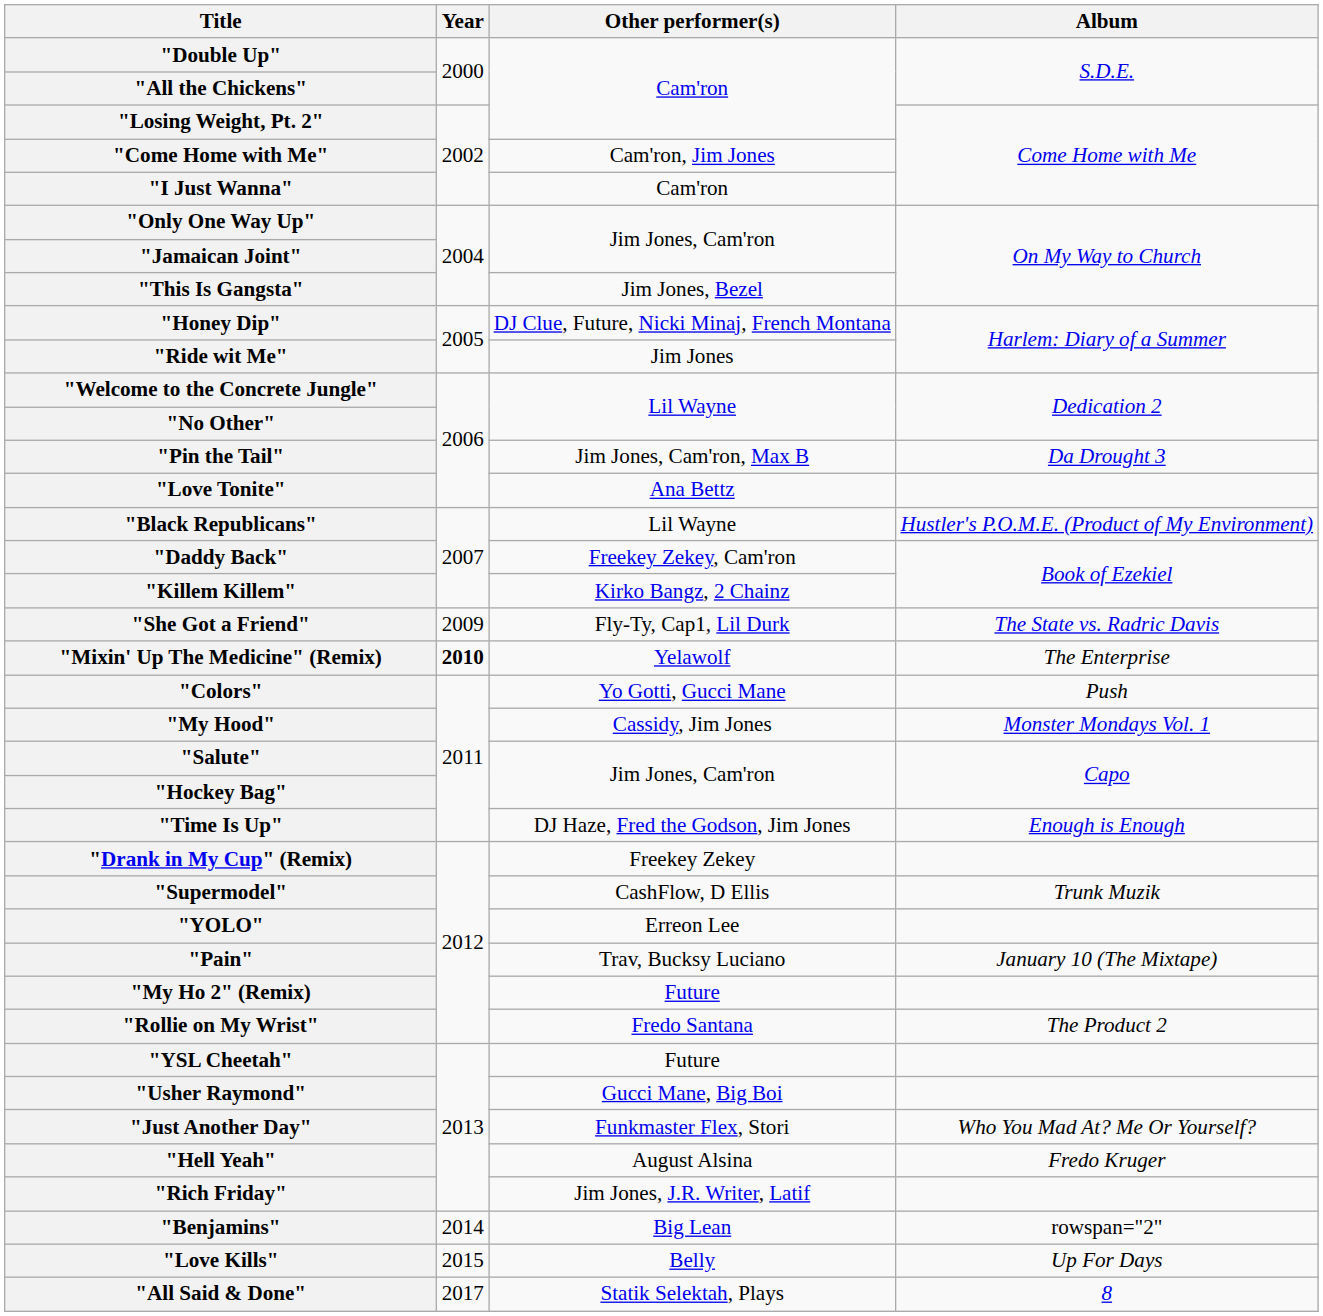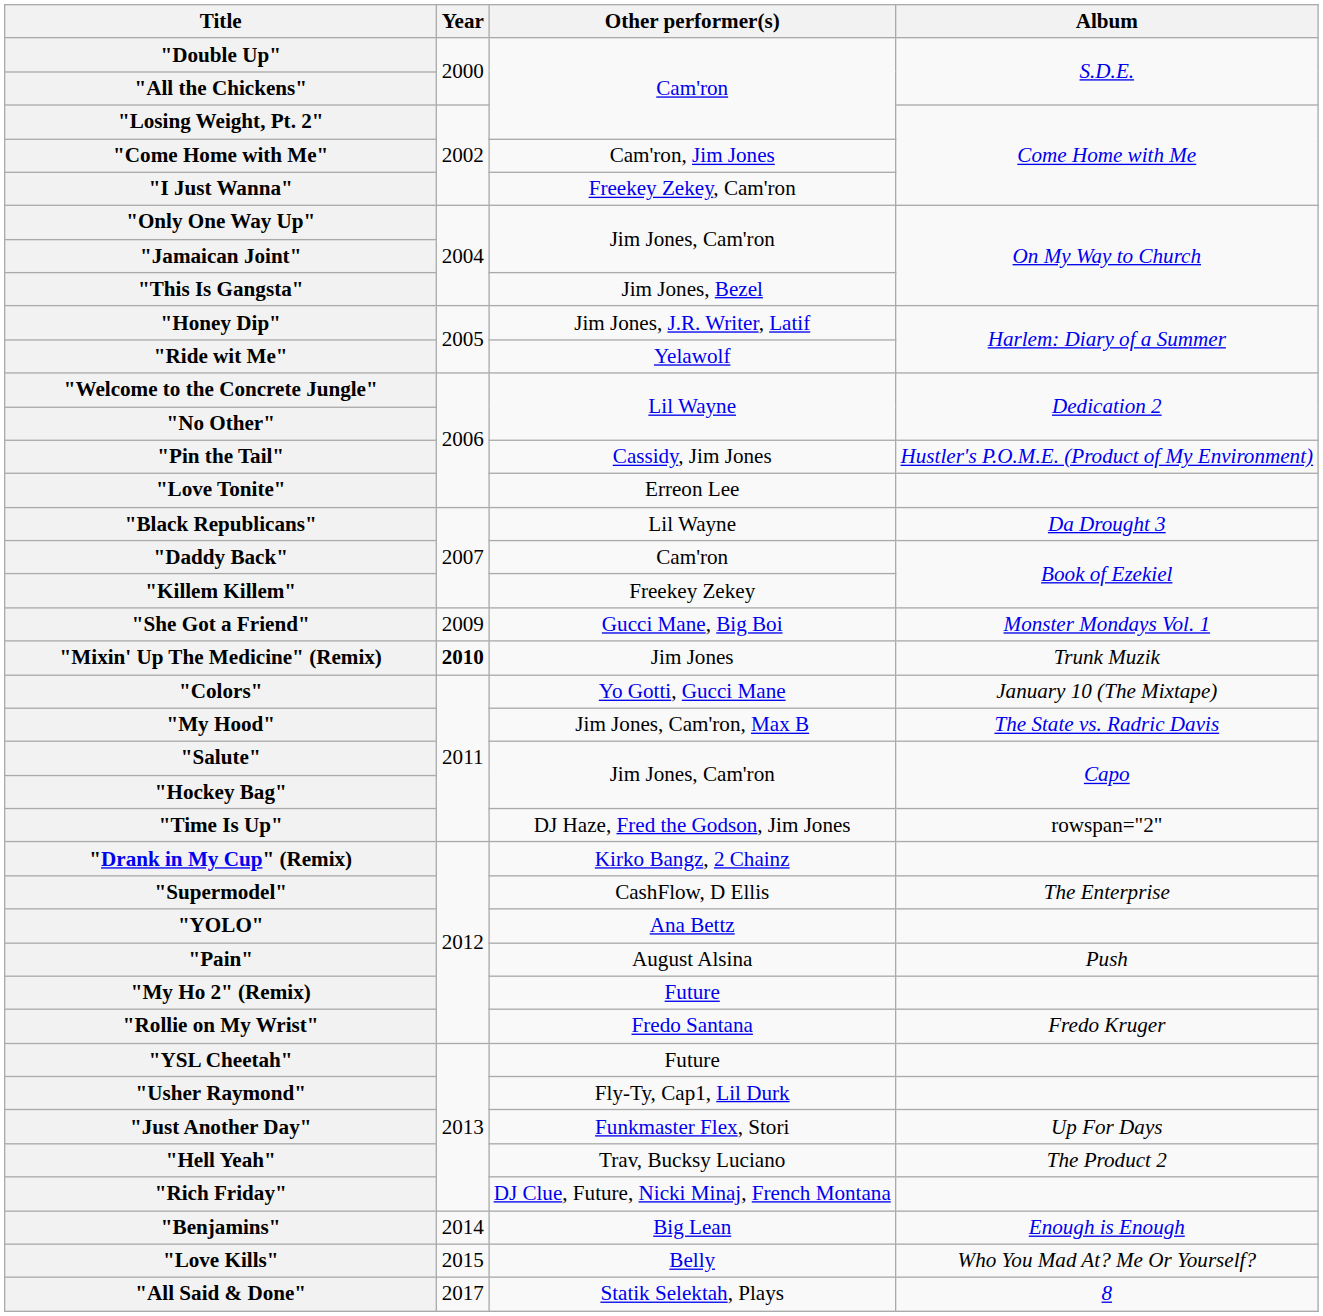(692, 188) Cam'ron -> (692, 188) Freekey Zekey, Cam'ron
(692, 322) DJ Clue, Future, Nicki Minaj, French Montana -> (692, 322) Jim Jones, J.R. Writer, Latif
(692, 356) Jim Jones -> (692, 356) Yelawolf
(692, 456) Jim Jones, Cam'ron, Max B -> (692, 456) Cassidy, Jim Jones
(1107, 456) Da Drought 3 -> (1107, 456) Hustler's P.O.M.E. (Product of My Environment)
(692, 490) Ana Bettz -> (692, 490) Erreon Lee
(1107, 523) Hustler's P.O.M.E. (Product of My Environment) -> (1107, 523) Da Drought 3
(692, 557) Freekey Zekey, Cam'ron -> (692, 557) Cam'ron
(692, 590) Kirko Bangz, 2 Chainz -> (692, 590) Freekey Zekey
(692, 624) Fly-Ty, Cap1, Lil Durk -> (692, 624) Gucci Mane, Big Boi
(1107, 624) The State vs. Radric Davis -> (1107, 624) Monster Mondays Vol. 1
(692, 657) Yelawolf -> (692, 657) Jim Jones
(1107, 657) The Enterprise -> (1107, 657) Trunk Muzik
(1107, 691) Push -> (1107, 691) January 10 (The Mixtape)
(692, 724) Cassidy, Jim Jones -> (692, 724) Jim Jones, Cam'ron, Max B
(1107, 724) Monster Mondays Vol. 1 -> (1107, 724) The State vs. Radric Davis
(1107, 825) Enough is Enough -> (1107, 825) rowspan="2"
(692, 858) Freekey Zekey -> (692, 858) Kirko Bangz, 2 Chainz
(1107, 892) Trunk Muzik -> (1107, 892) The Enterprise
(692, 925) Erreon Lee -> (692, 925) Ana Bettz
(692, 959) Trav, Bucksy Luciano -> (692, 959) August Alsina
(1107, 959) January 10 (The Mixtape) -> (1107, 959) Push
(1107, 1026) The Product 2 -> (1107, 1026) Fredo Kruger
(692, 1093) Gucci Mane, Big Boi -> (692, 1093) Fly-Ty, Cap1, Lil Durk
(1107, 1126) Who You Mad At? Me Or Yourself? -> (1107, 1126) Up For Days
(692, 1160) August Alsina -> (692, 1160) Trav, Bucksy Luciano
(1107, 1160) Fredo Kruger -> (1107, 1160) The Product 2
(692, 1193) Jim Jones, J.R. Writer, Latif -> (692, 1193) DJ Clue, Future, Nicki Minaj, French Montana
(1107, 1227) rowspan="2" -> (1107, 1227) Enough is Enough
(1107, 1260) Up For Days -> (1107, 1260) Who You Mad At? Me Or Yourself?
